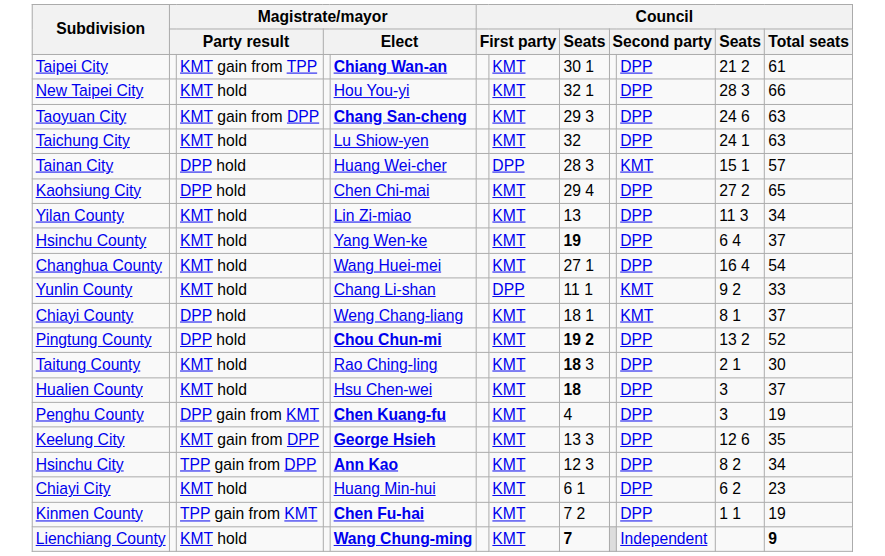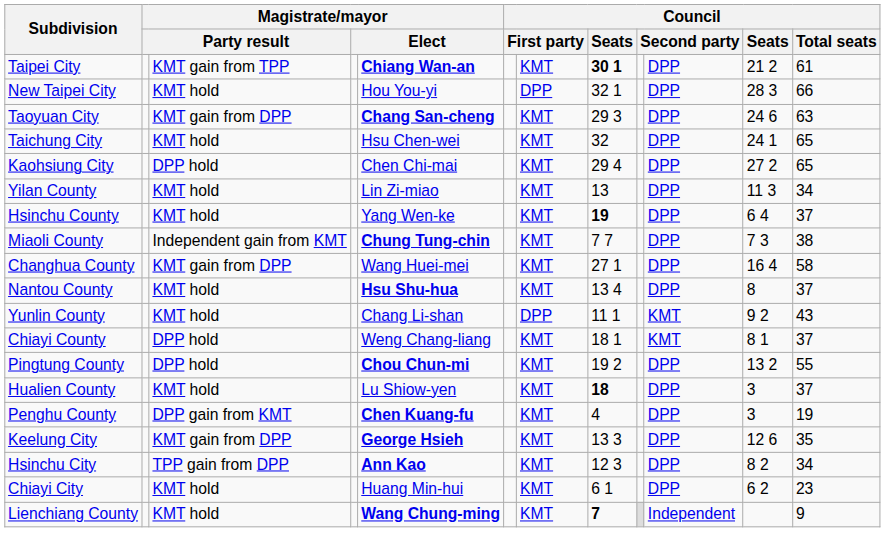(579, 66) normal -> (606, 66) bold
(509, 91) KMT -> (536, 91) DPP
(381, 141) Lu Shiow-yen -> (411, 141) Hsu Chen-wei
(777, 141) 63 -> (805, 141) 65
- row: (74, 166)
+ row: (56, 240)
(213, 265) KMT hold -> (222, 265) KMT gain from DPP
(777, 265) 54 -> (805, 265) 58
+ row: (60, 290)
(777, 290) 33 -> (805, 315) 43
(579, 340) bold -> (606, 365) normal
(777, 340) 52 -> (805, 365) 55
- row: (88, 365)
(383, 389) Hsu Chen-wei -> (409, 389) Lu Shiow-yen
- row: (89, 514)
(773, 539) bold -> (800, 514) normal
